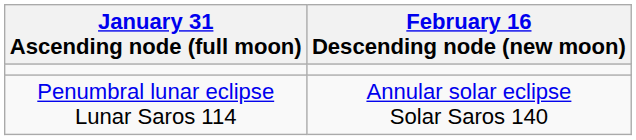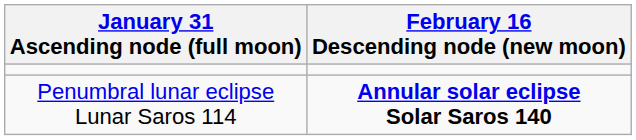(469, 104) normal -> (469, 104) bold
